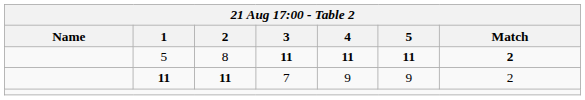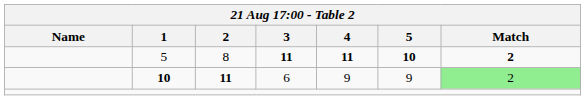(409, 57) 11 -> (409, 57) 10
(164, 78) 11 -> (164, 78) 10
(286, 78) 7 -> (286, 78) 6
(510, 78) no background -> (511, 78) lightgreen background
